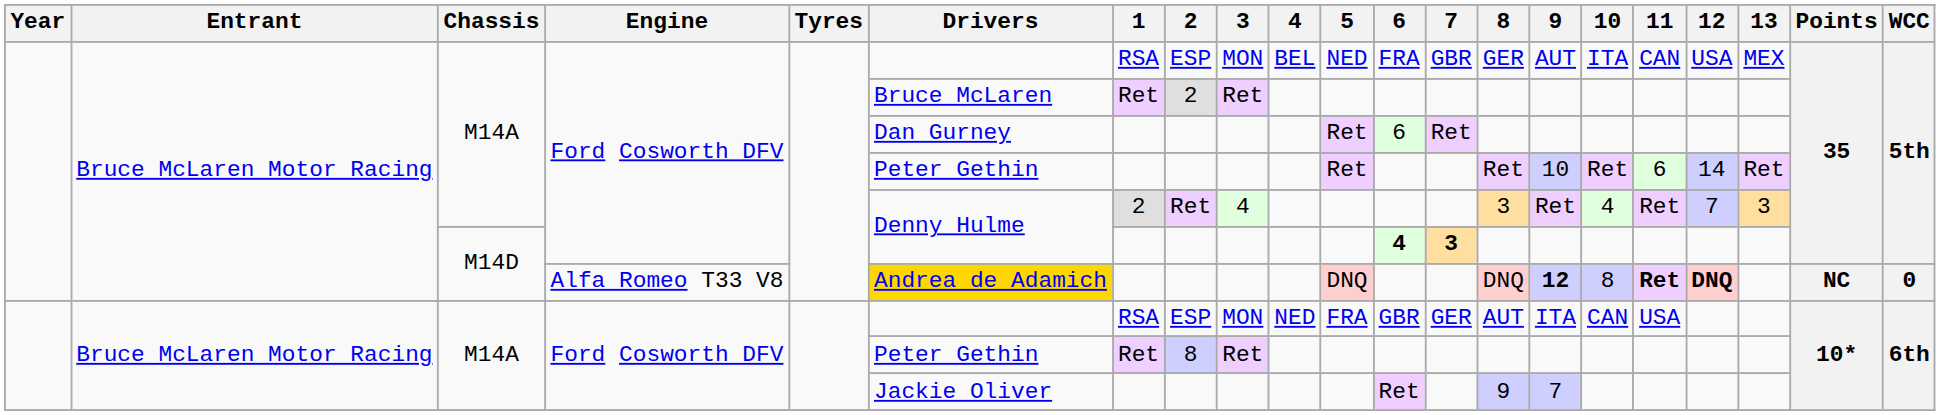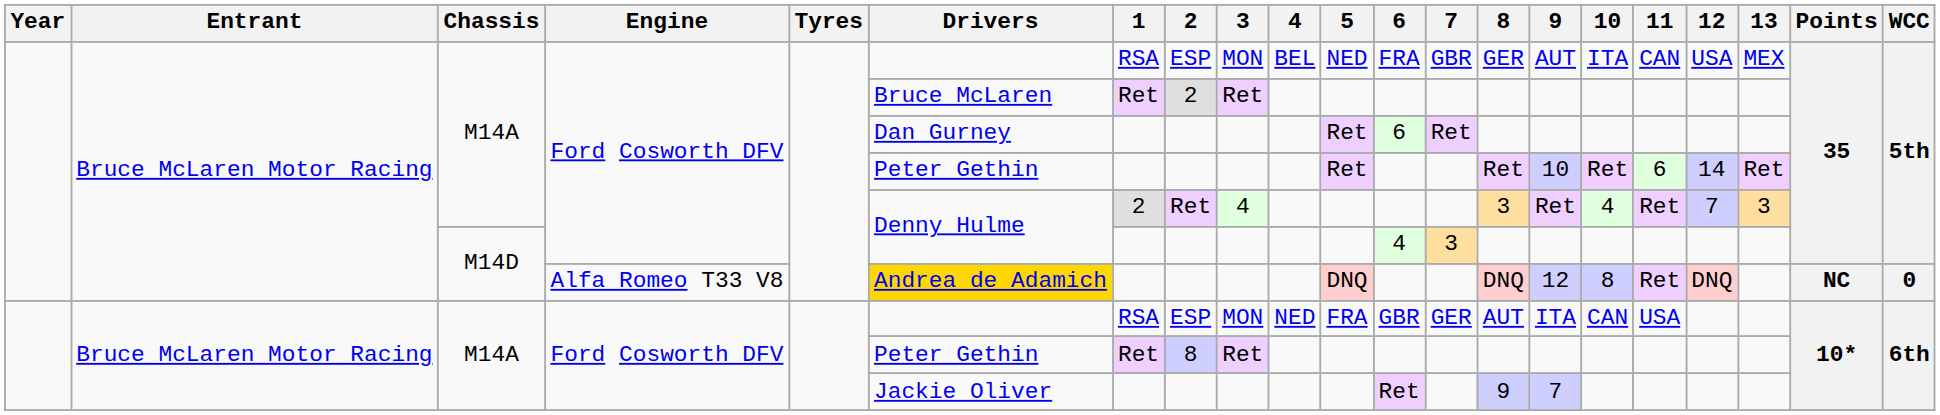(1399, 245) bold -> (1399, 245) normal
(1451, 245) bold -> (1451, 245) normal
(1555, 282) bold -> (1555, 282) normal
(1660, 282) bold -> (1660, 282) normal
(1712, 282) bold -> (1712, 282) normal
